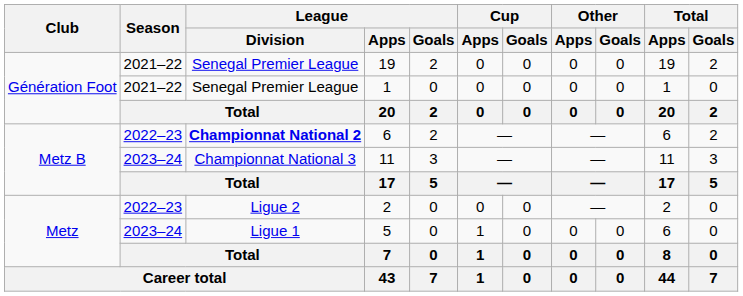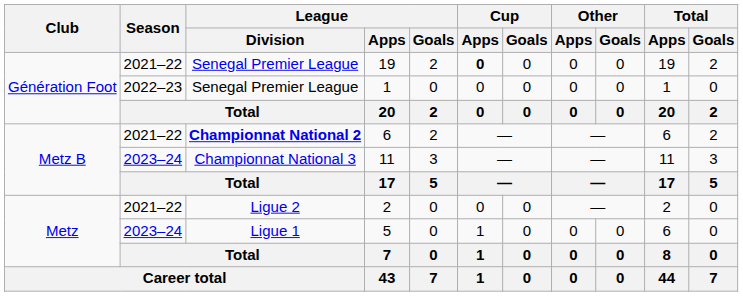(480, 64) normal -> (480, 64) bold
(153, 87) 2021–22 -> (153, 87) 2022–23
(153, 135) 2022–23 -> (153, 135) 2021–22
(153, 207) 2022–23 -> (153, 207) 2021–22
